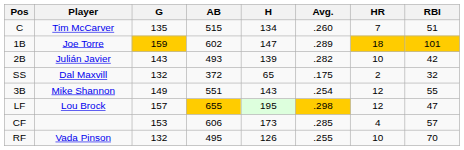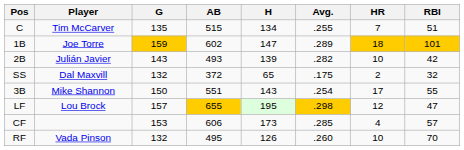(323, 28) .260 -> (323, 28) .255
(159, 91) 149 -> (159, 91) 150
(378, 91) 12 -> (378, 91) 17
(323, 138) .255 -> (323, 138) .260
